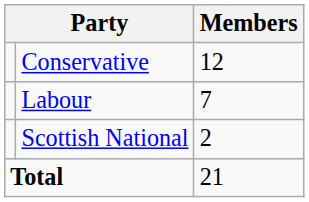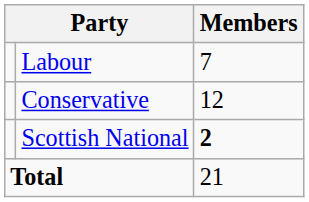rows swapped: (85, 61) <-> (56, 100)
(206, 138) normal -> (206, 138) bold
